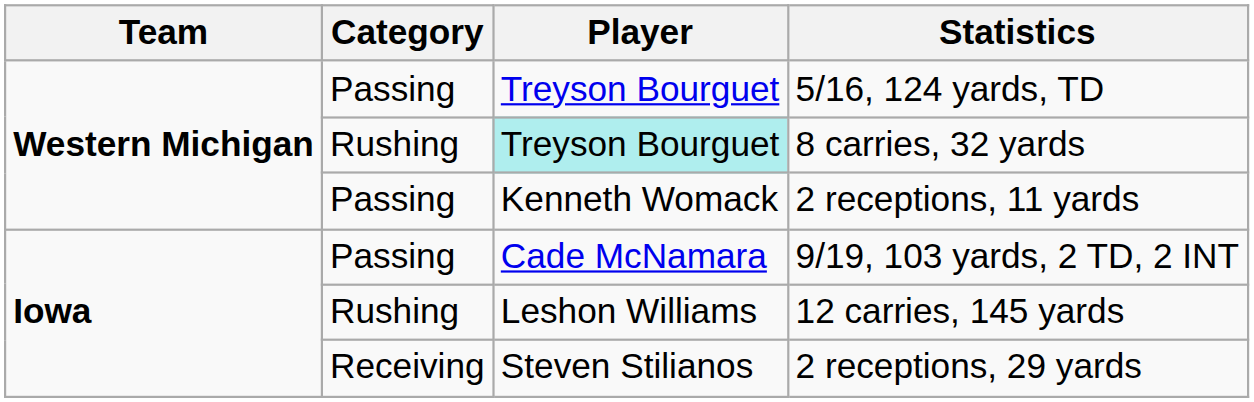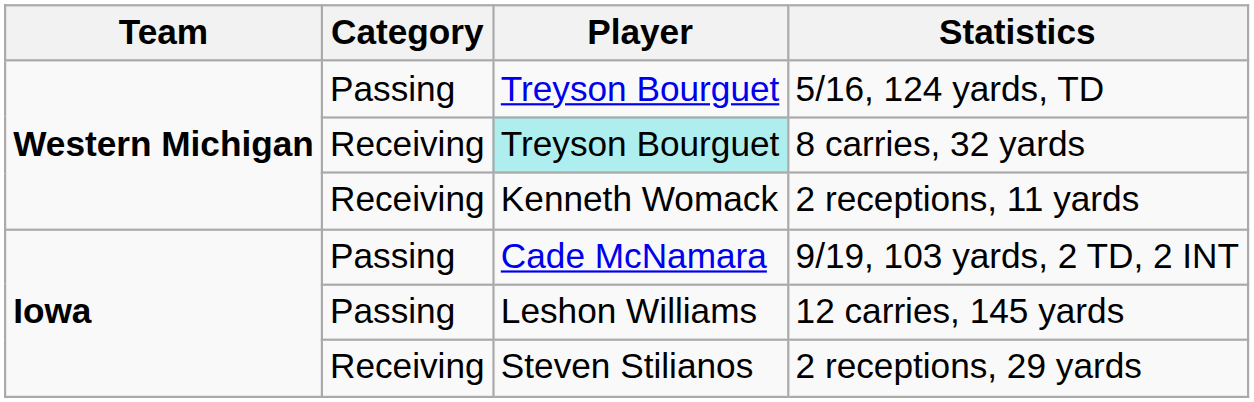(395, 144) Rushing -> (407, 144) Receiving
(393, 200) Passing -> (407, 200) Receiving
(395, 311) Rushing -> (393, 311) Passing
